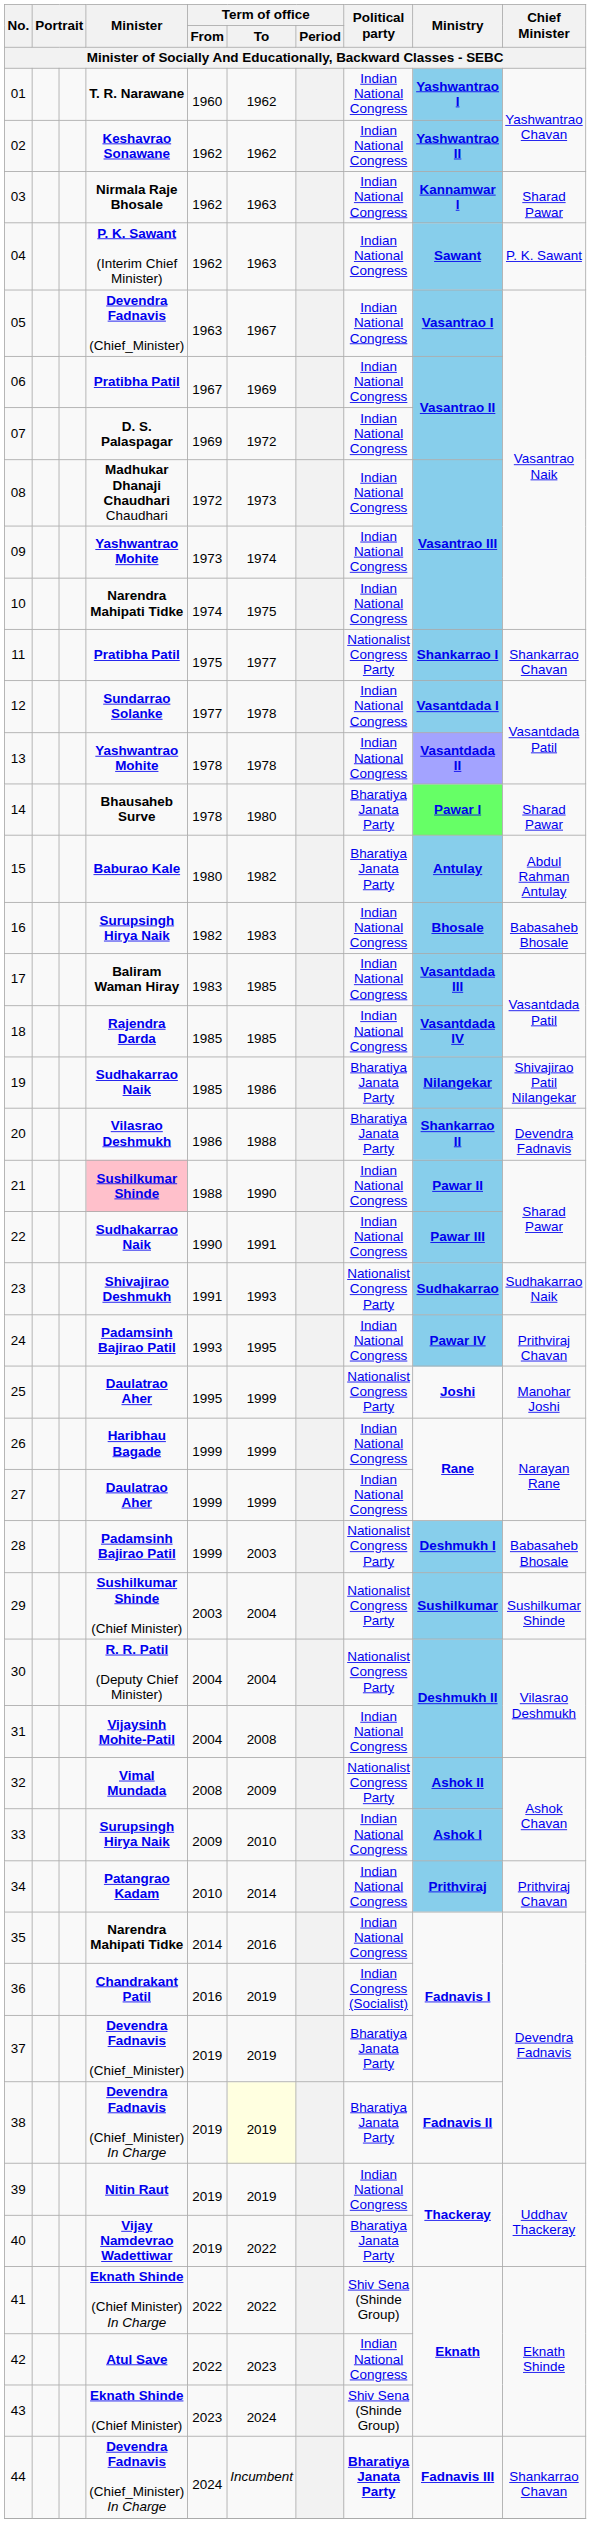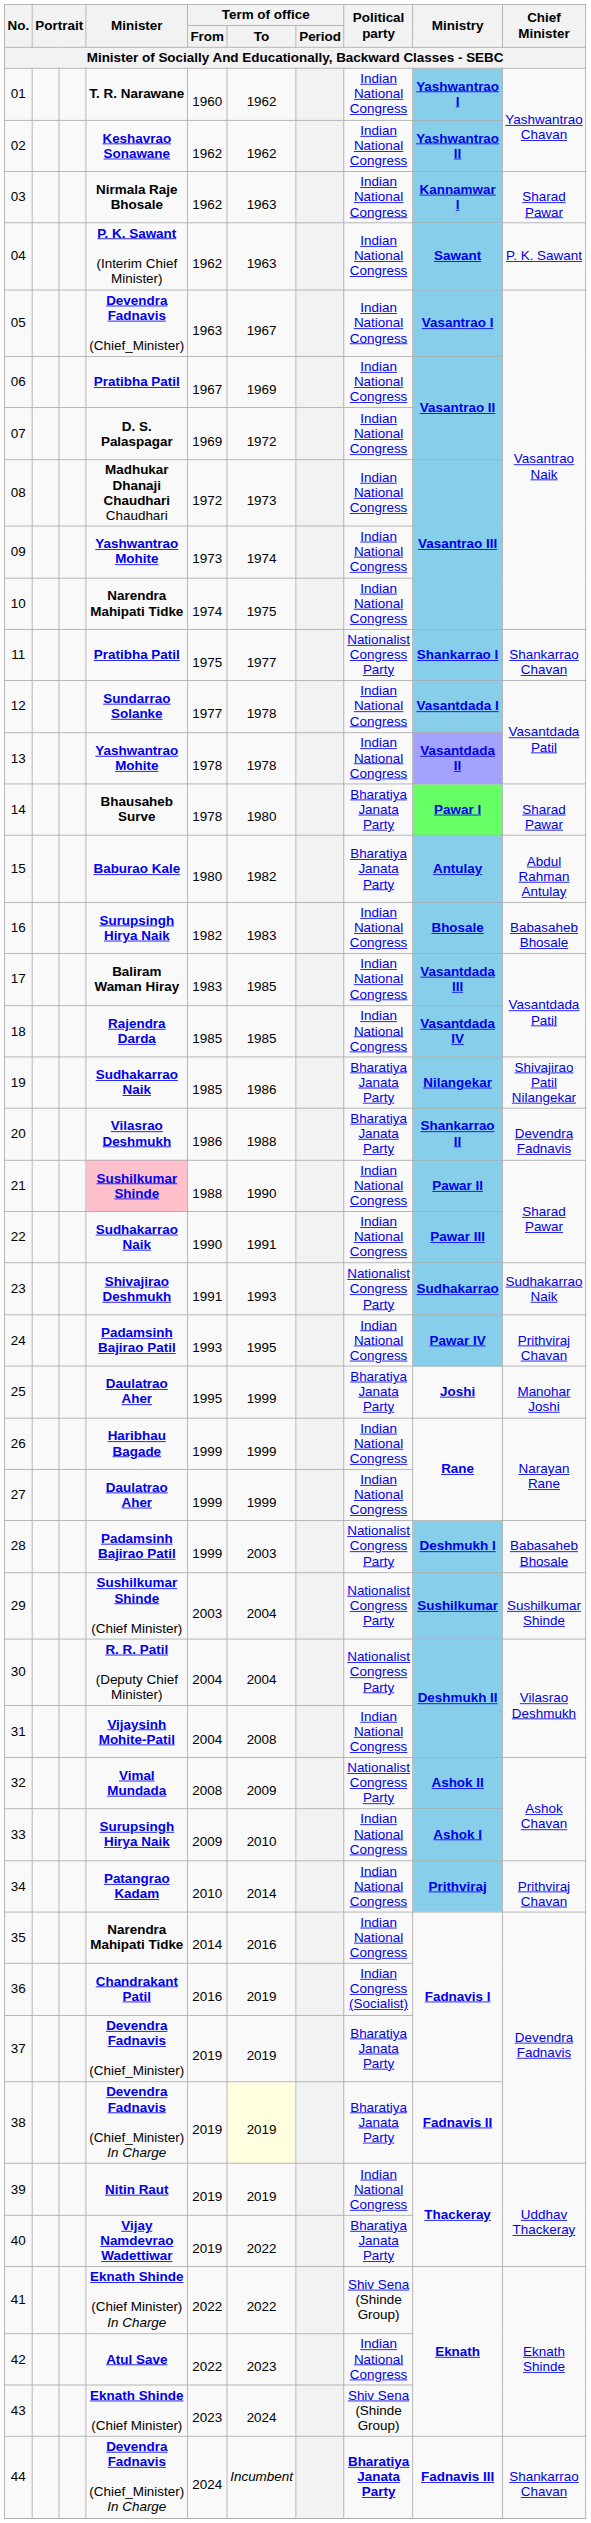(379, 1392) Nationalist Congress Party -> (379, 1392) Bharatiya Janata Party
